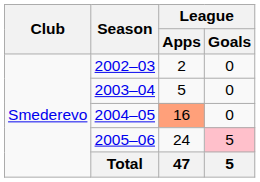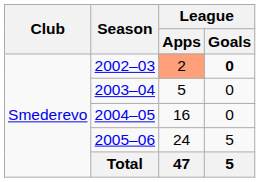(182, 66) no background -> (182, 66) lightsalmon background
(230, 66) normal -> (230, 66) bold
(182, 115) lightsalmon background -> (182, 115) no background
(230, 139) pink background -> (230, 139) no background
